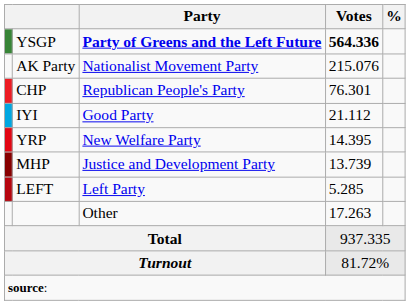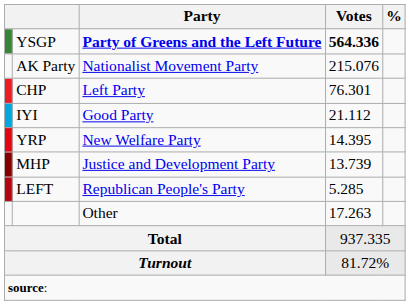(164, 90) Republican People's Party -> (114, 90) Left Party
(114, 189) Left Party -> (164, 189) Republican People's Party
